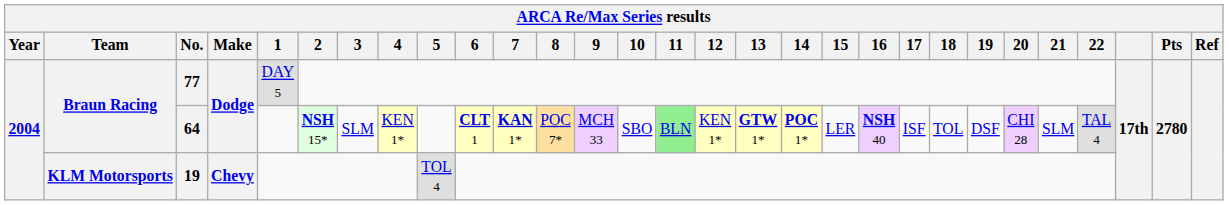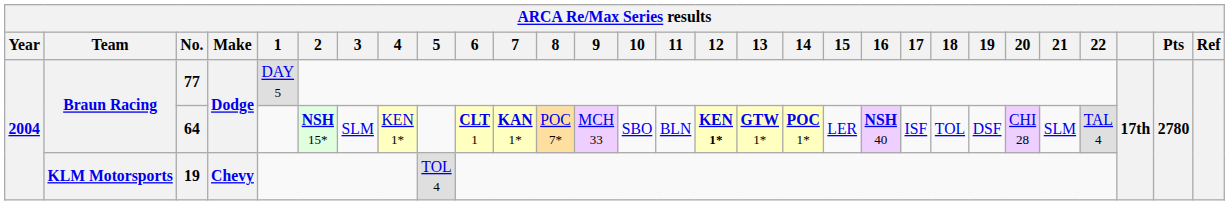(676, 129) lightgreen background -> (676, 129) no background
(715, 128) normal -> (716, 129) bold
